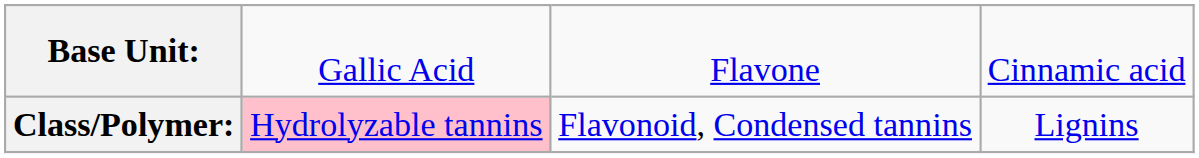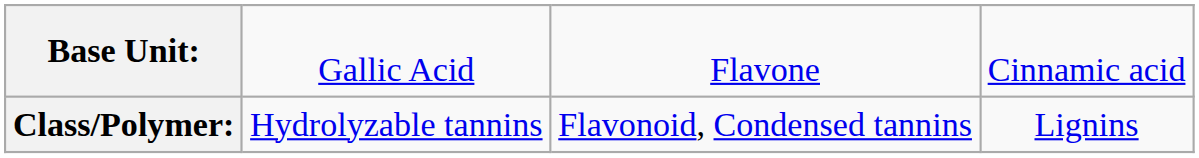(396, 123) pink background -> (396, 123) no background
